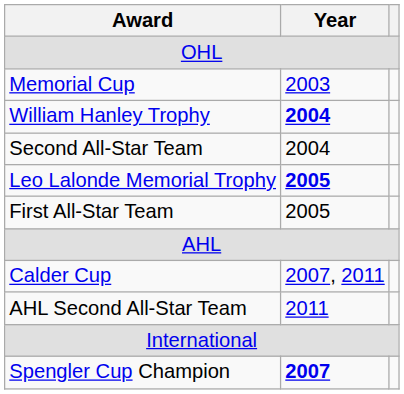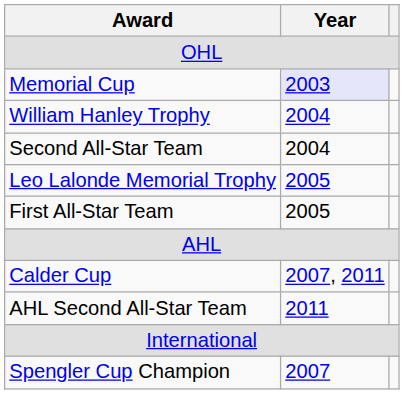(308, 84) no background -> (308, 84) lavender background
(308, 116) bold -> (308, 116) normal
(308, 180) bold -> (308, 180) normal
(308, 372) bold -> (308, 372) normal
